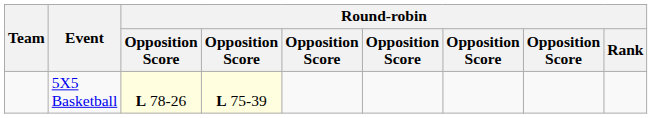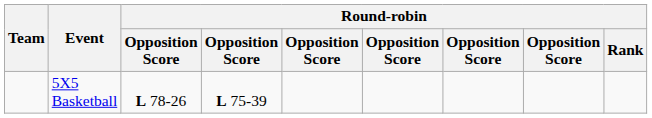(161, 100) lightyellow background -> (161, 100) no background
(242, 100) lightyellow background -> (242, 100) no background
